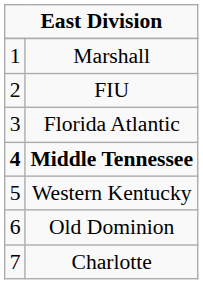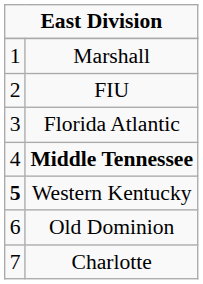(15, 158) bold -> (15, 158) normal
(15, 192) normal -> (15, 192) bold
